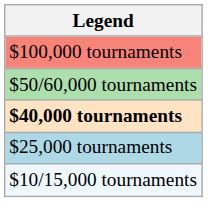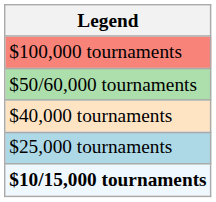(96, 115) bold -> (91, 115) normal
(103, 179) normal -> (108, 179) bold
